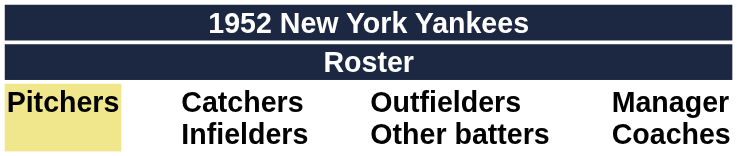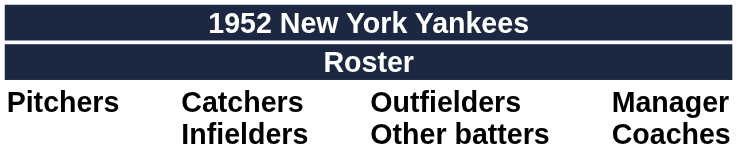(63, 102) khaki background -> (63, 102) no background
